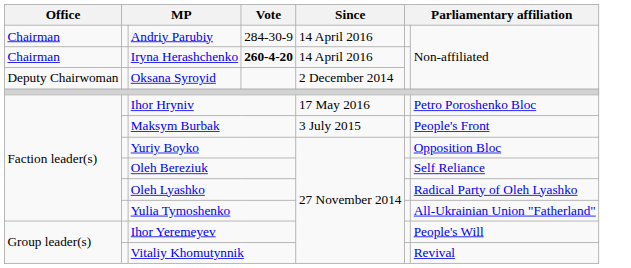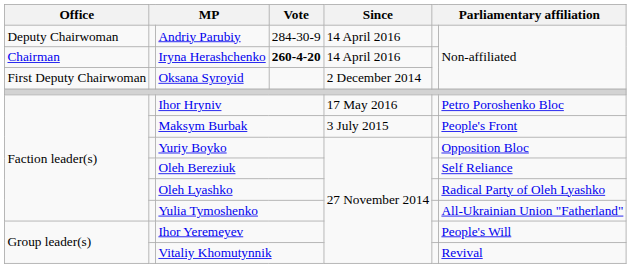(34, 36) Chairman -> (63, 36) Deputy Chairwoman
(63, 78) Deputy Chairwoman -> (77, 78) First Deputy Chairwoman
